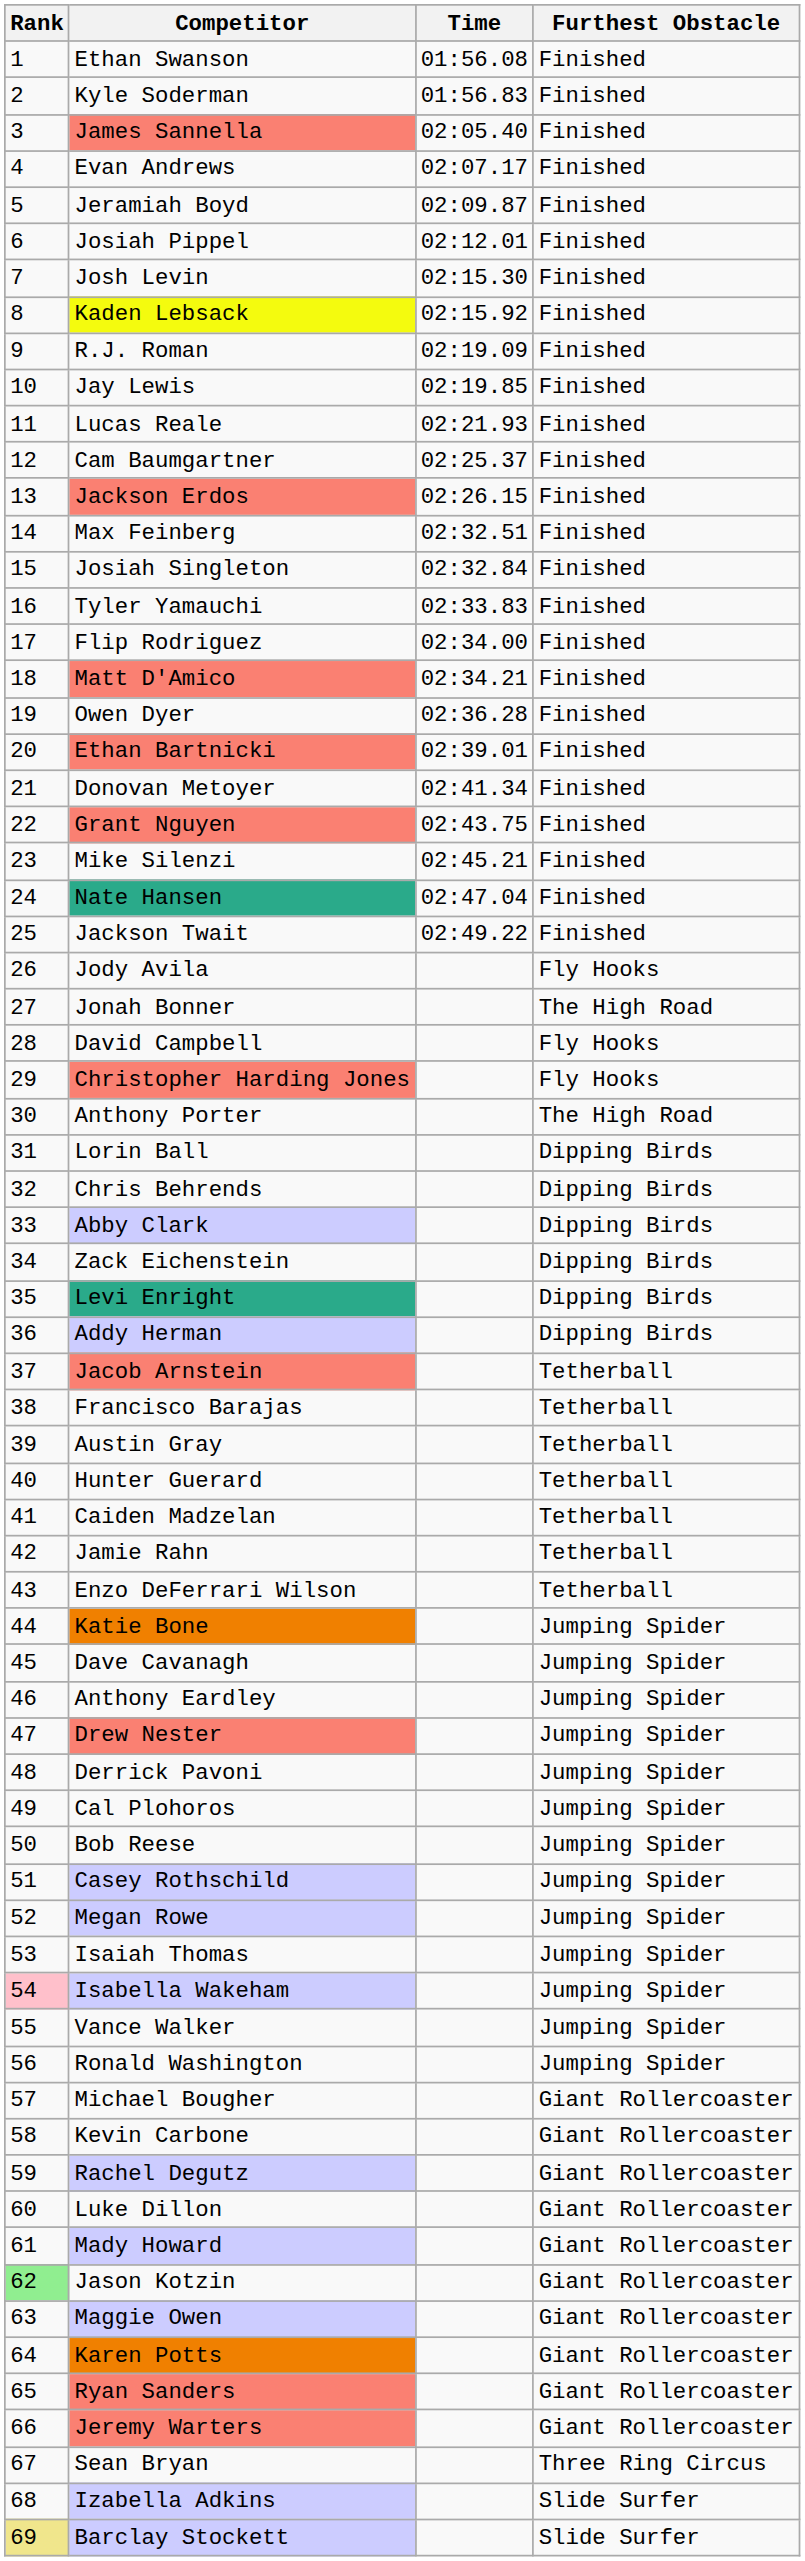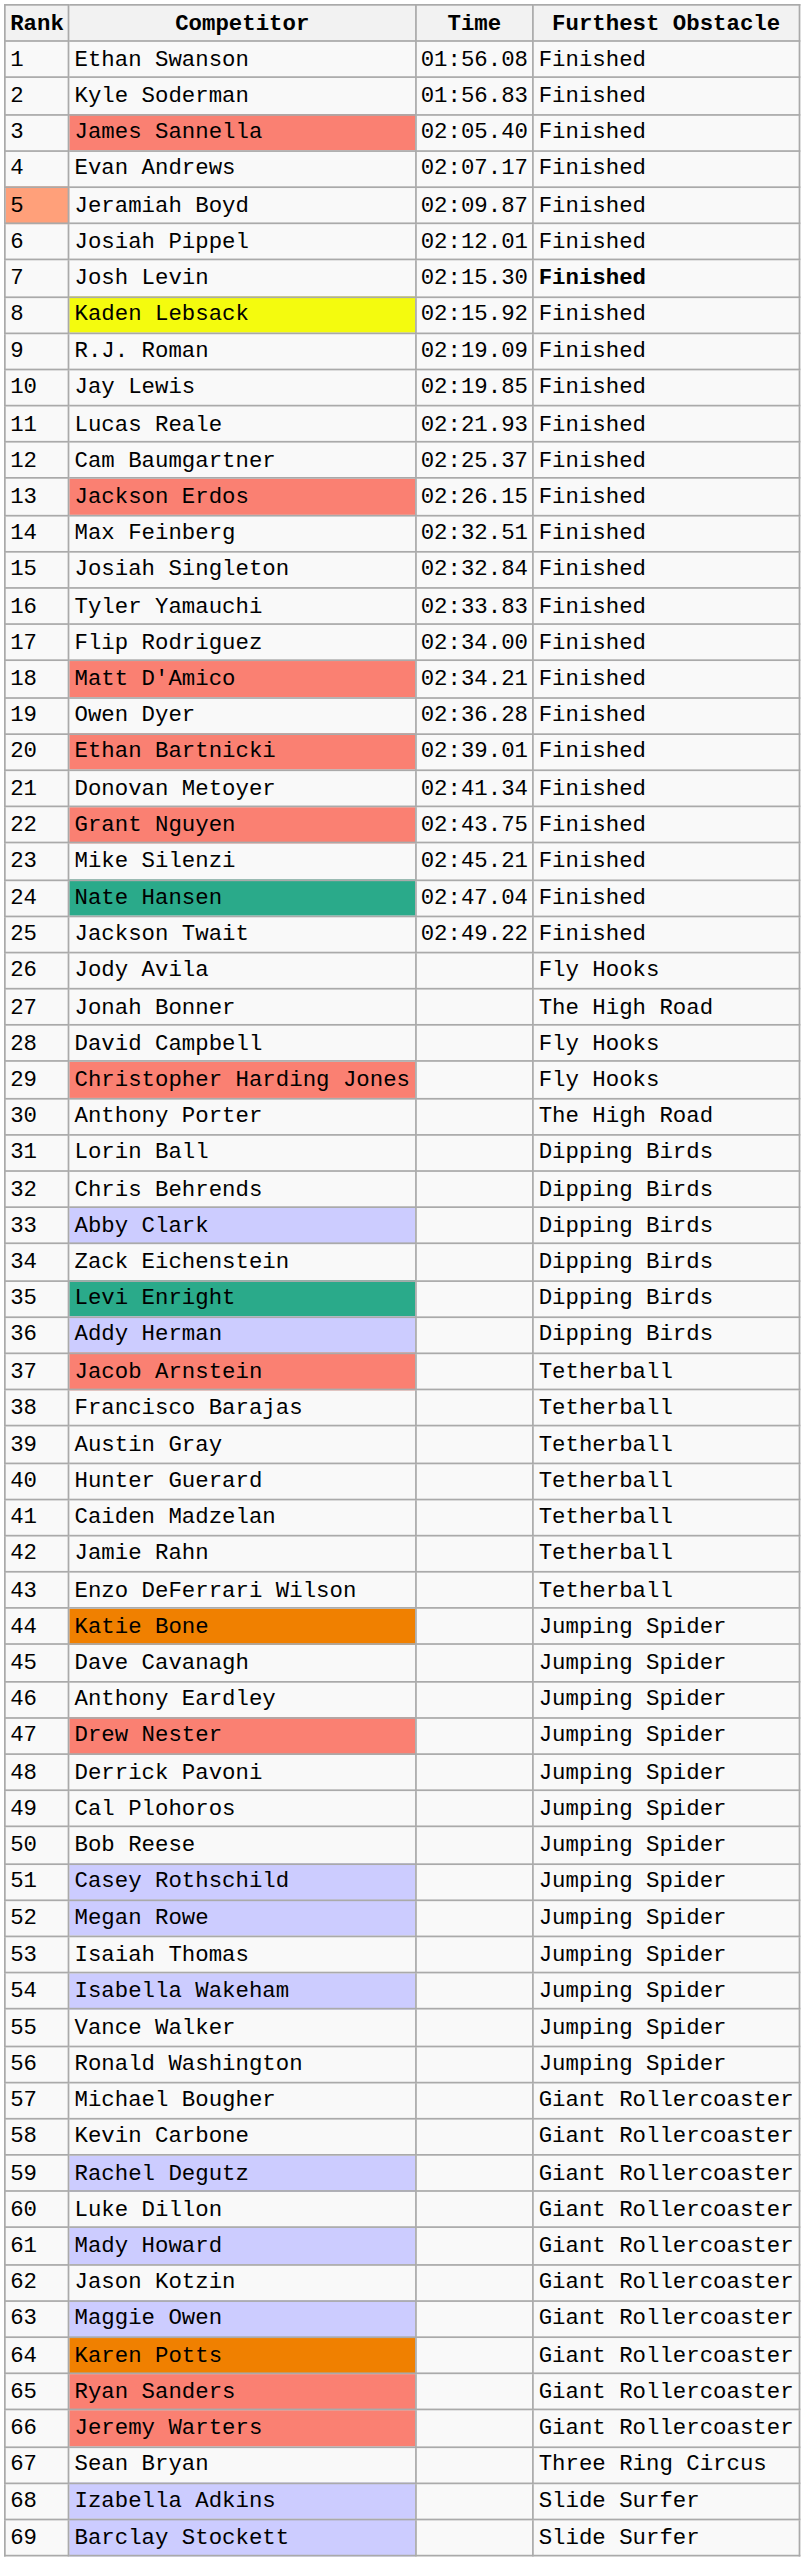(17, 205) no background -> (17, 205) lightsalmon background
(592, 278) normal -> (592, 278) bold
(24, 1991) pink background -> (24, 1991) no background
(24, 2283) lightgreen background -> (24, 2283) no background
(24, 2538) khaki background -> (24, 2538) no background
